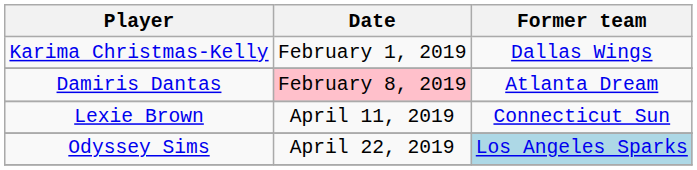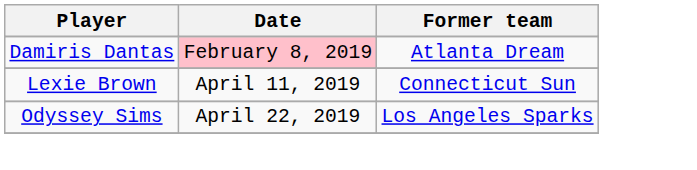- row: (139, 53)
(582, 149) lightblue background -> (488, 117) no background
